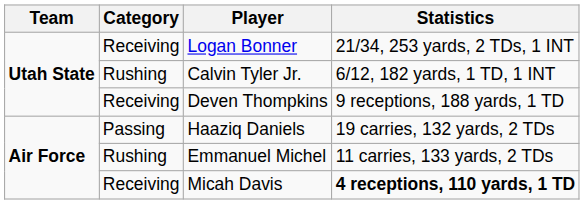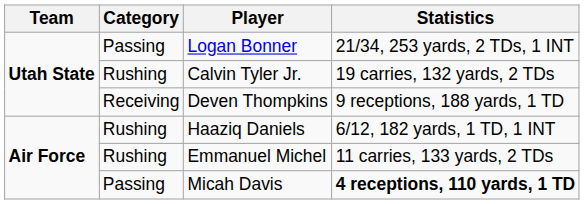(141, 46) Receiving -> (134, 46) Passing
(446, 74) 6/12, 182 yards, 1 TD, 1 INT -> (445, 74) 19 carries, 132 yards, 2 TDs
(134, 129) Passing -> (135, 129) Rushing
(445, 129) 19 carries, 132 yards, 2 TDs -> (446, 129) 6/12, 182 yards, 1 TD, 1 INT
(141, 184) Receiving -> (134, 184) Passing
